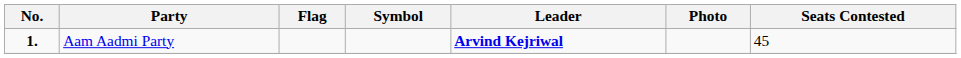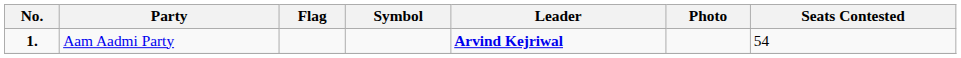(761, 41) 45 -> (761, 41) 54
